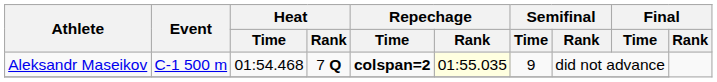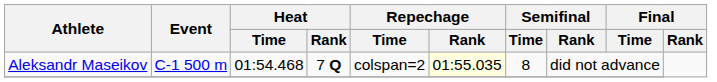(392, 65) bold -> (390, 65) normal
(531, 65) 9 -> (526, 65) 8
